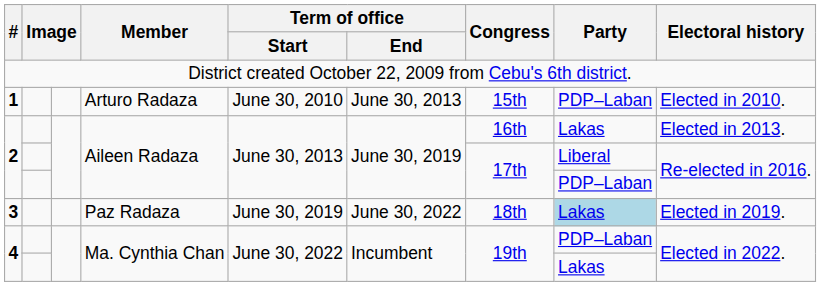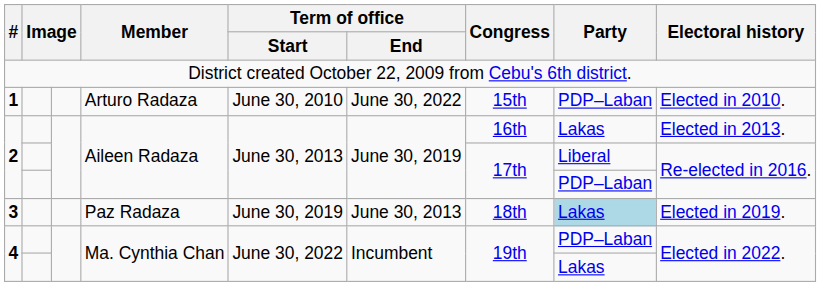(406, 101) June 30, 2013 -> (406, 101) June 30, 2022
(406, 211) June 30, 2022 -> (406, 211) June 30, 2013
